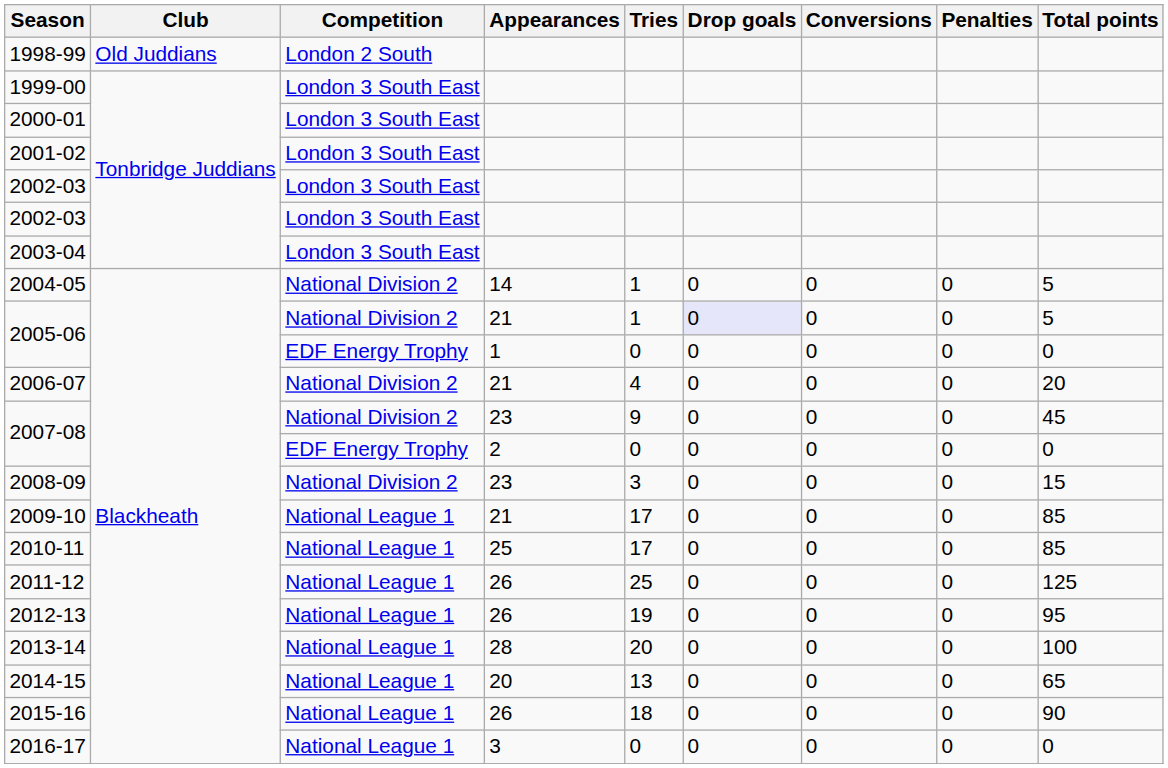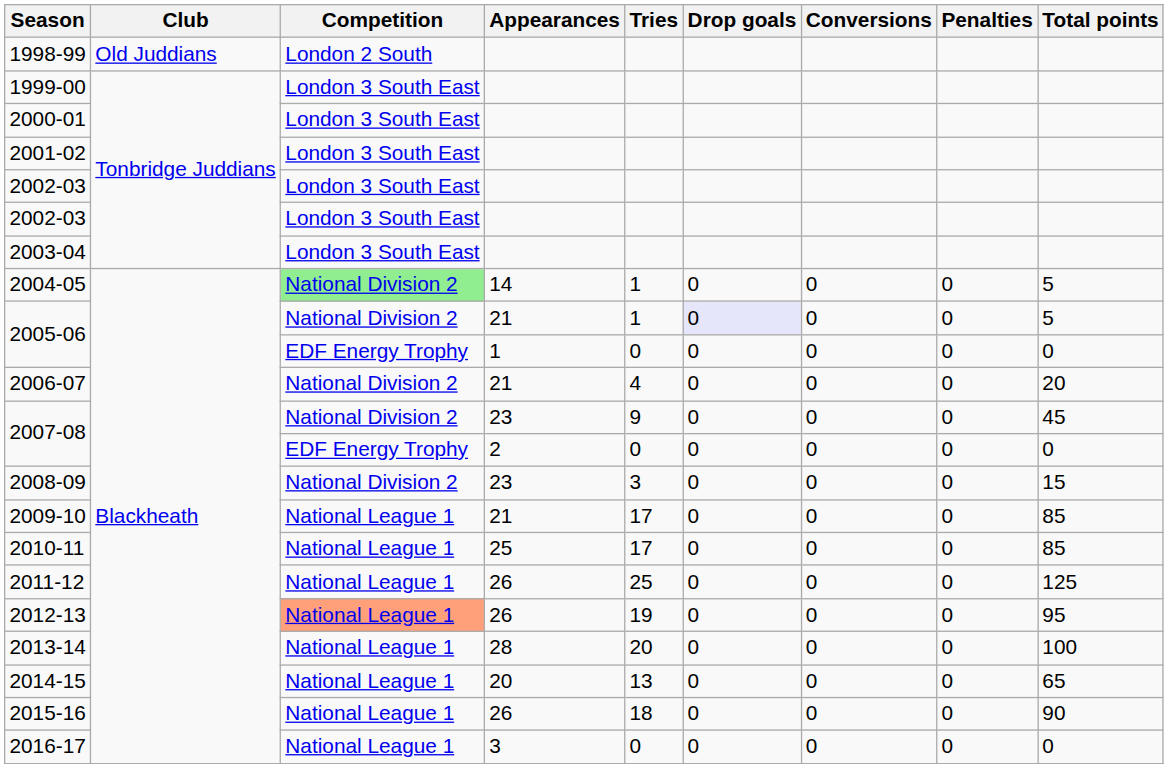(371, 284) no background -> (371, 284) lightgreen background
(370, 614) no background -> (370, 614) lightsalmon background
